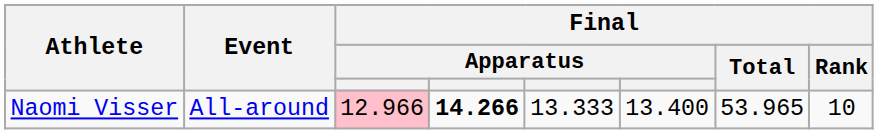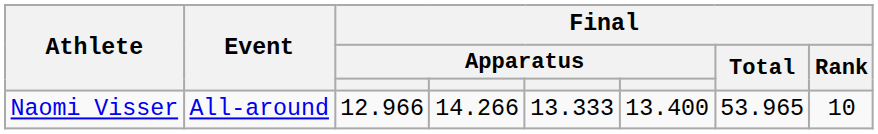(382, 109) pink background -> (382, 109) no background
(477, 109) bold -> (477, 109) normal
